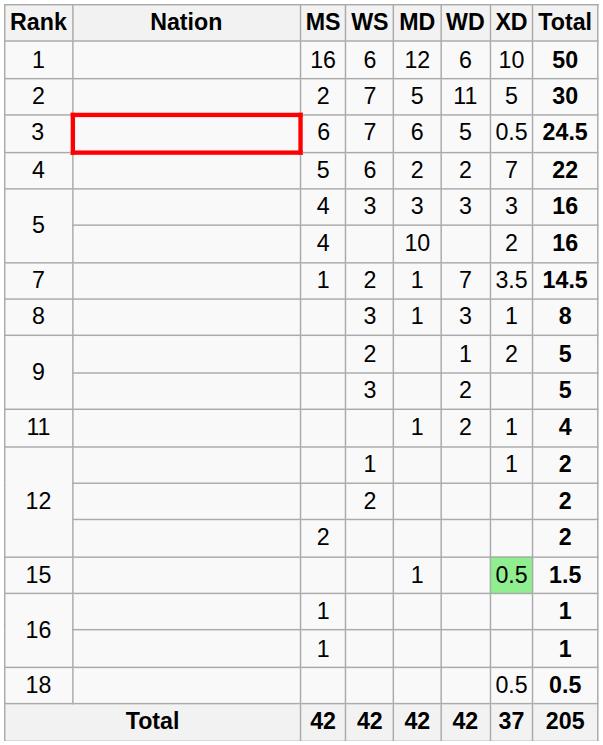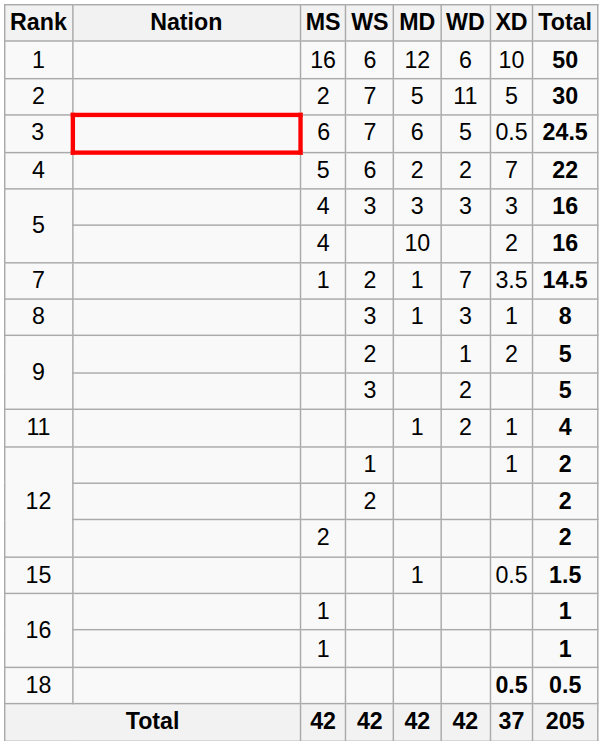(512, 574) lightgreen background -> (512, 574) no background
(512, 685) normal -> (512, 685) bold
